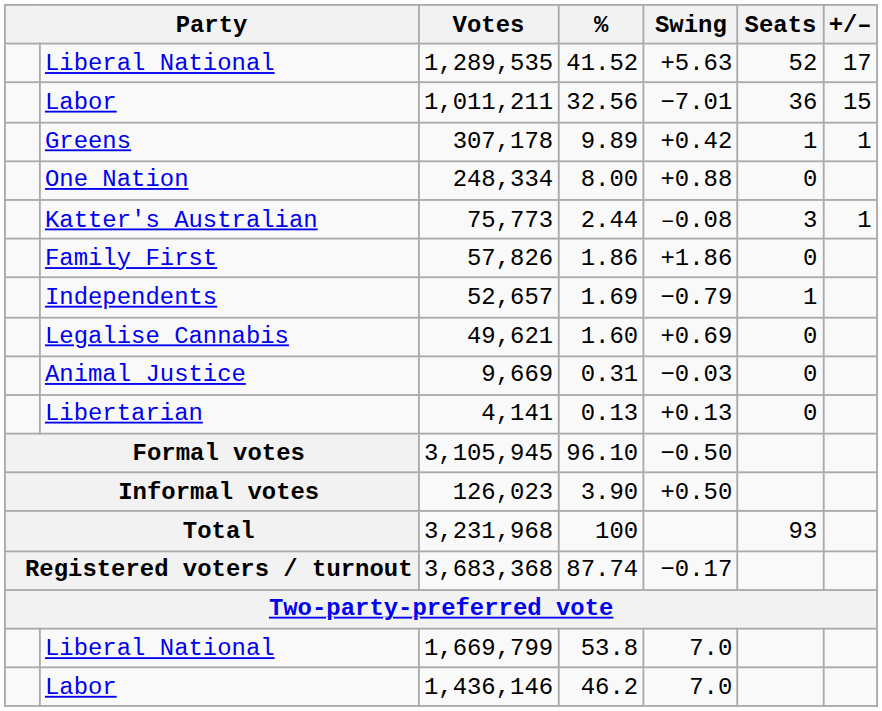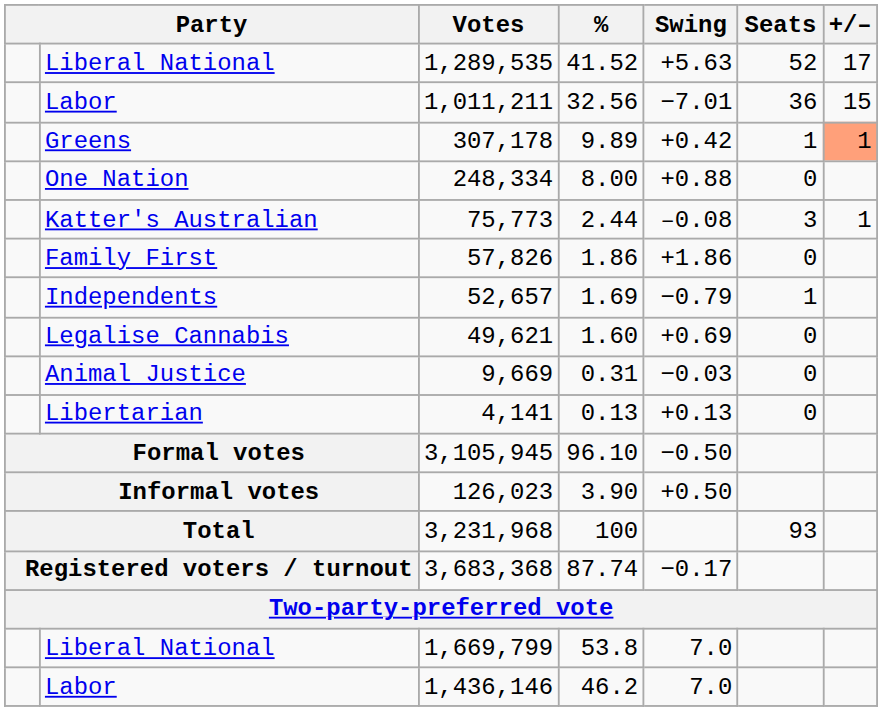(865, 141) no background -> (865, 141) lightsalmon background
